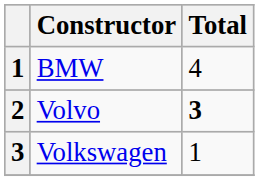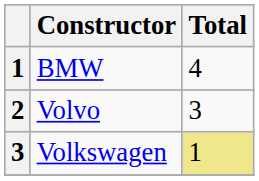(195, 110) bold -> (195, 110) normal
(195, 152) no background -> (195, 152) khaki background
